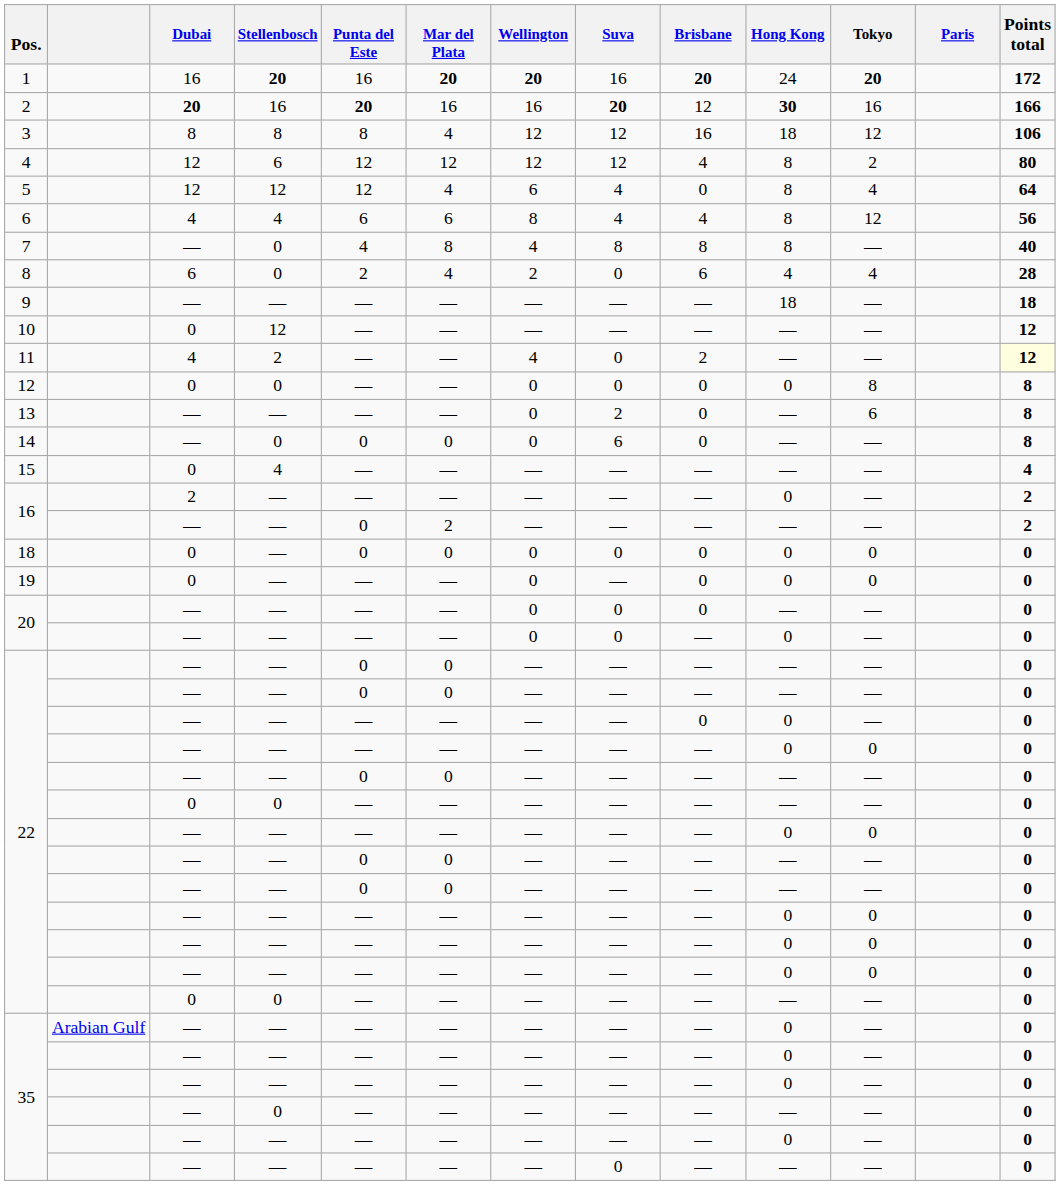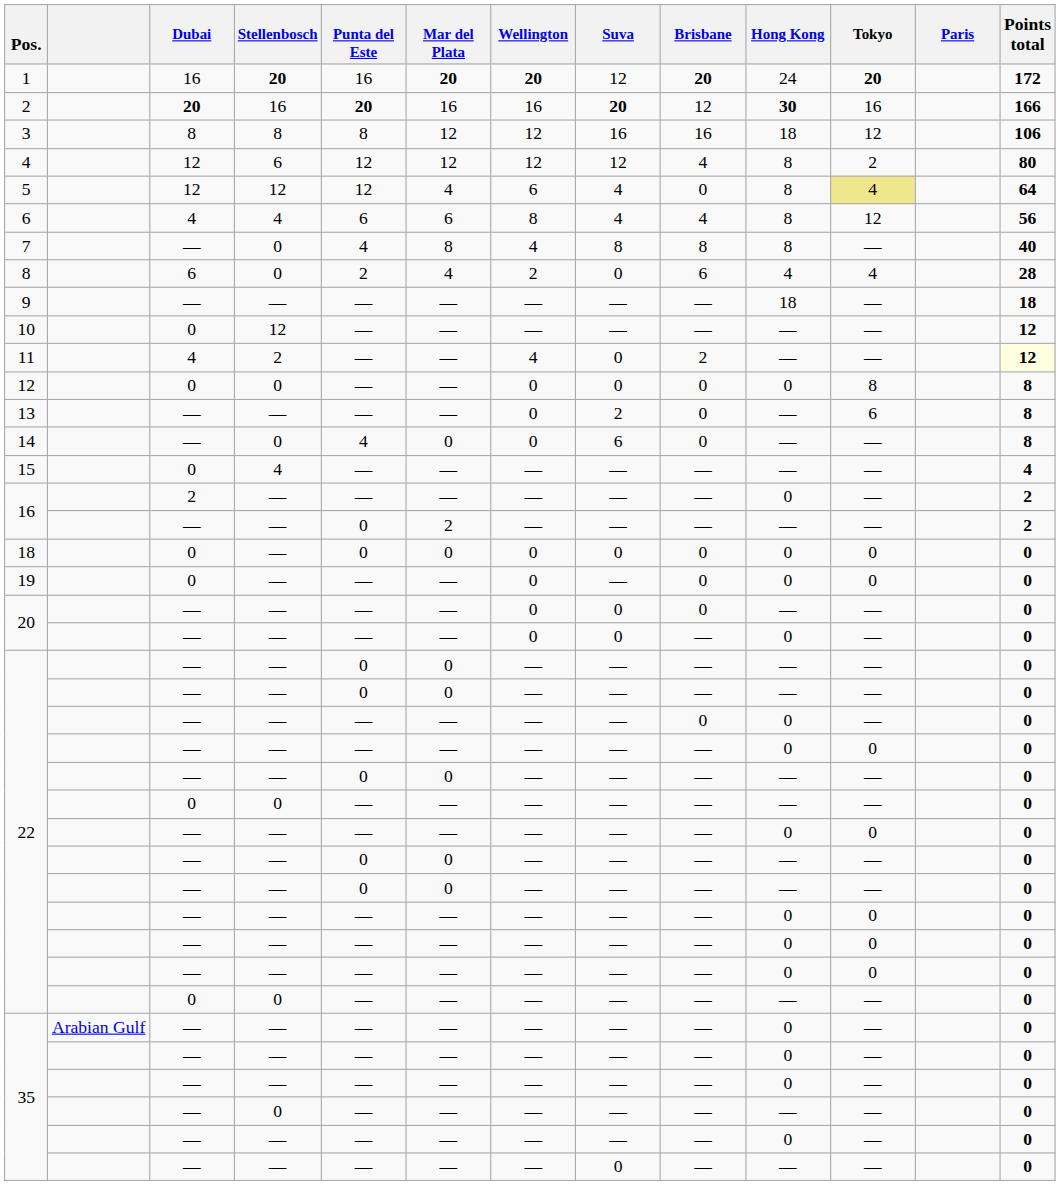(618, 78) 16 -> (618, 78) 12
(448, 134) 4 -> (448, 134) 12
(618, 134) 12 -> (618, 134) 16
(873, 189) no background -> (873, 189) khaki background
(363, 441) 0 -> (363, 441) 4
